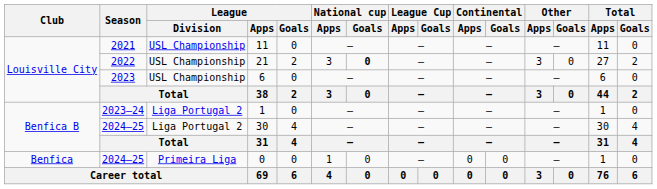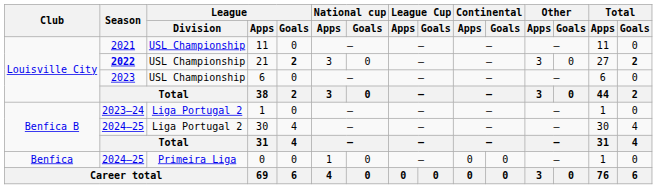(123, 61) normal -> (123, 61) bold
(294, 61) normal -> (294, 61) bold
(367, 61) bold -> (367, 61) normal
(635, 61) normal -> (635, 61) bold
